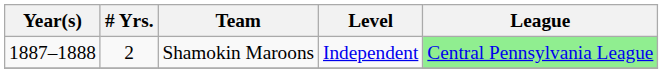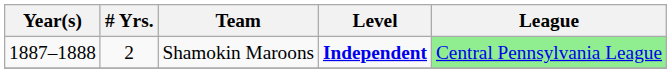(371, 52) normal -> (375, 52) bold
